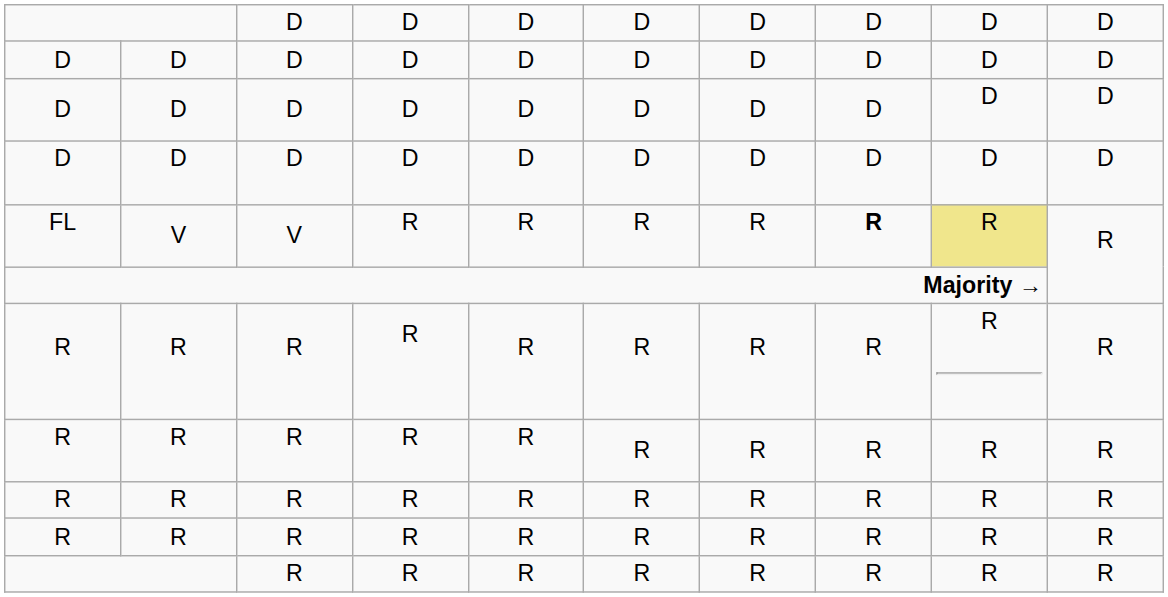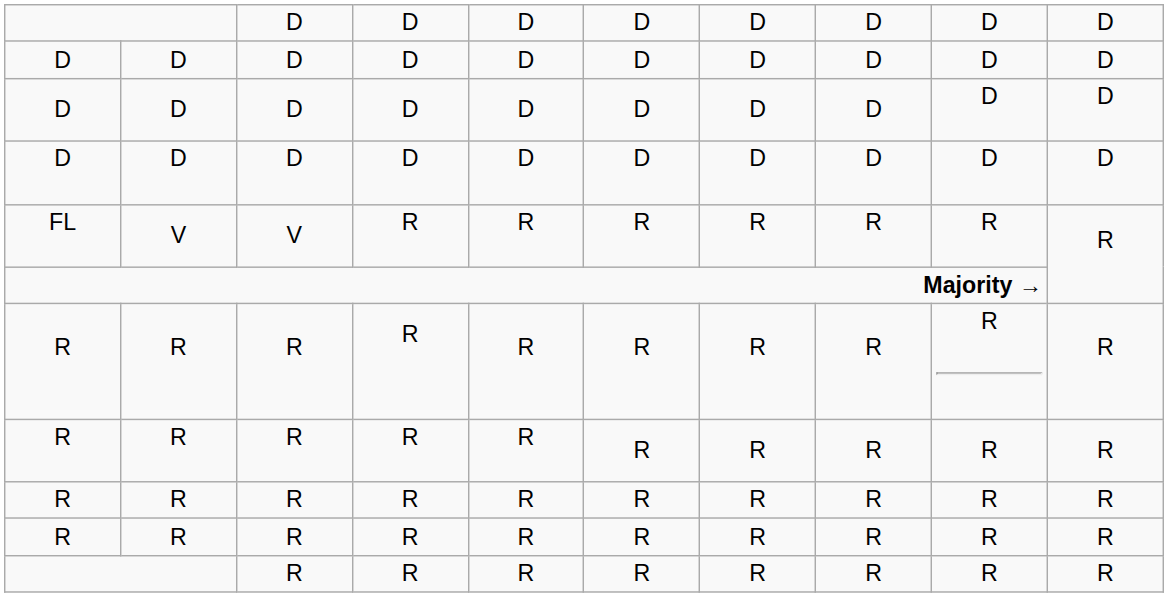(874, 222) bold -> (874, 222) normal
(989, 222) khaki background -> (989, 222) no background
